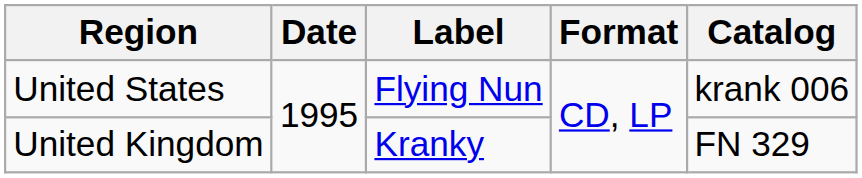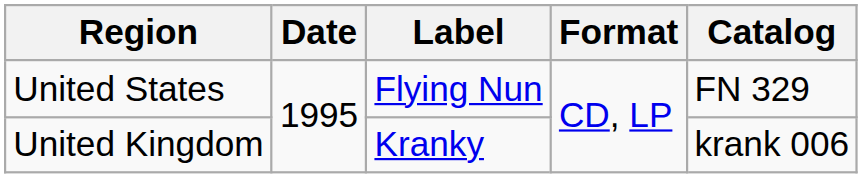(772, 88) krank 006 -> (752, 88) FN 329
(752, 144) FN 329 -> (772, 144) krank 006
